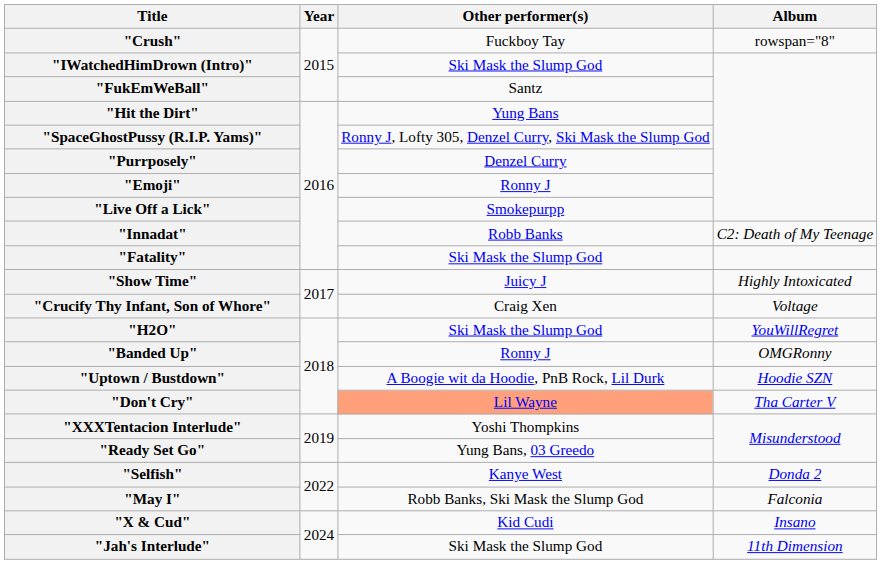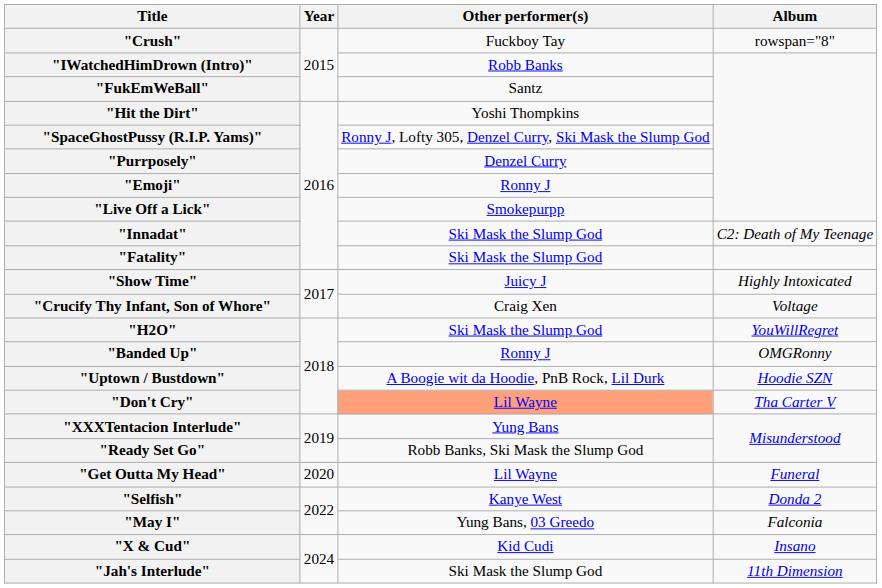(525, 64) Ski Mask the Slump God -> (525, 64) Robb Banks
(525, 112) Yung Bans -> (525, 112) Yoshi Thompkins
(525, 233) Robb Banks -> (525, 233) Ski Mask the Slump God
(525, 426) Yoshi Thompkins -> (525, 426) Yung Bans
(525, 450) Yung Bans, 03 Greedo -> (525, 450) Robb Banks, Ski Mask the Slump God
+ row: (152, 474)
(525, 498) Robb Banks, Ski Mask the Slump God -> (525, 522) Yung Bans, 03 Greedo
